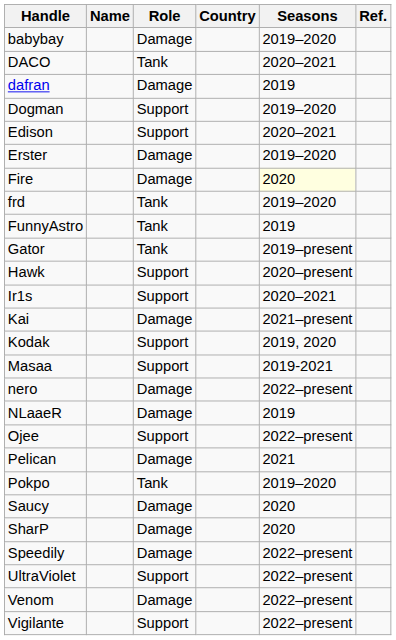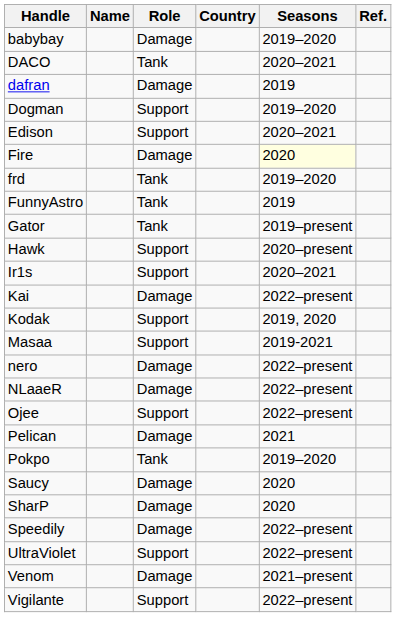- row: (27, 156)
(307, 319) 2021–present -> (307, 296) 2022–present
(279, 413) 2019 -> (307, 389) 2022–present
(307, 599) 2022–present -> (307, 576) 2021–present
